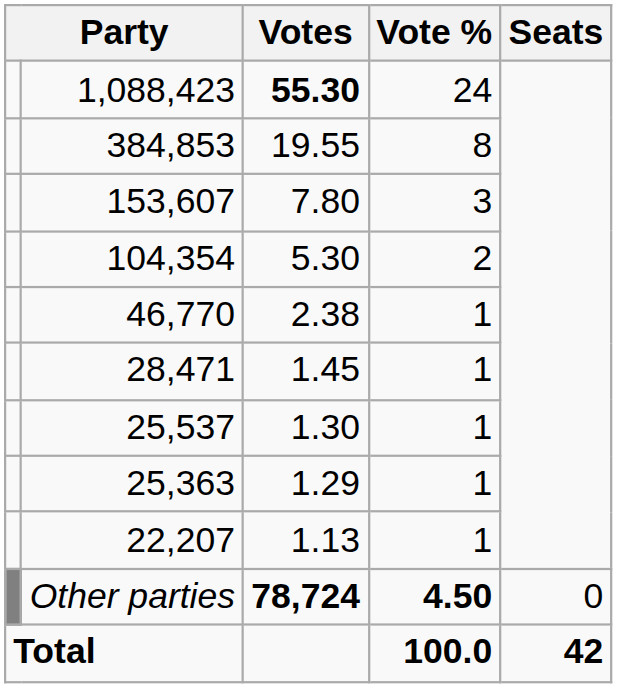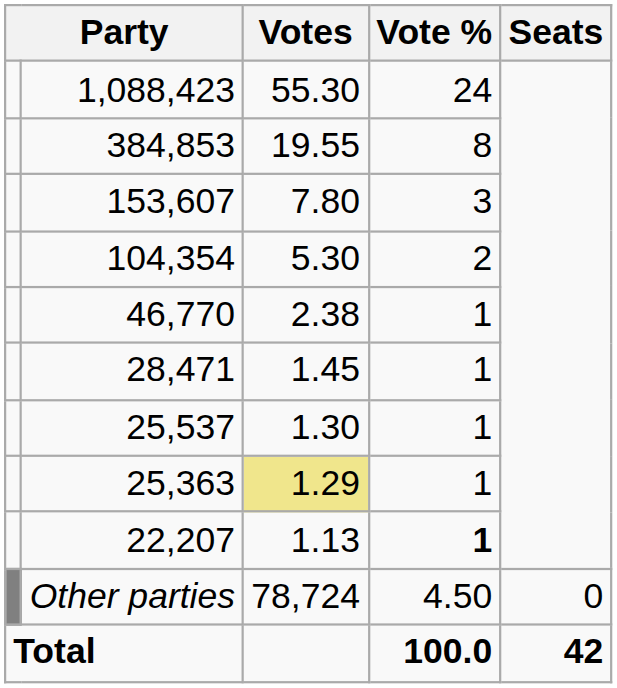(316, 88) bold -> (316, 88) normal
(325, 483) no background -> (325, 483) khaki background
(482, 539) normal -> (482, 539) bold
(306, 595) bold -> (306, 595) normal
(458, 595) bold -> (458, 595) normal
